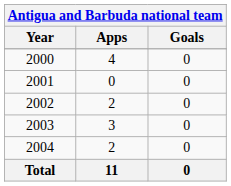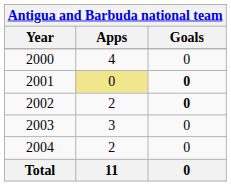(112, 81) no background -> (112, 81) khaki background
(187, 81) normal -> (187, 81) bold
(187, 103) normal -> (187, 103) bold
